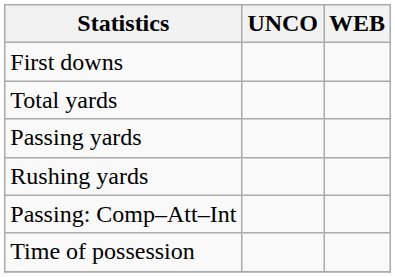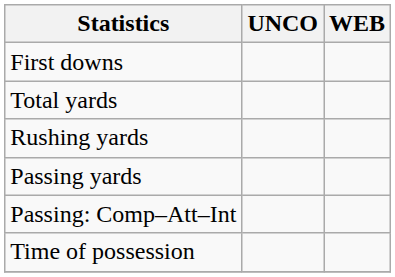rows swapped: (79, 175) <-> (76, 137)
